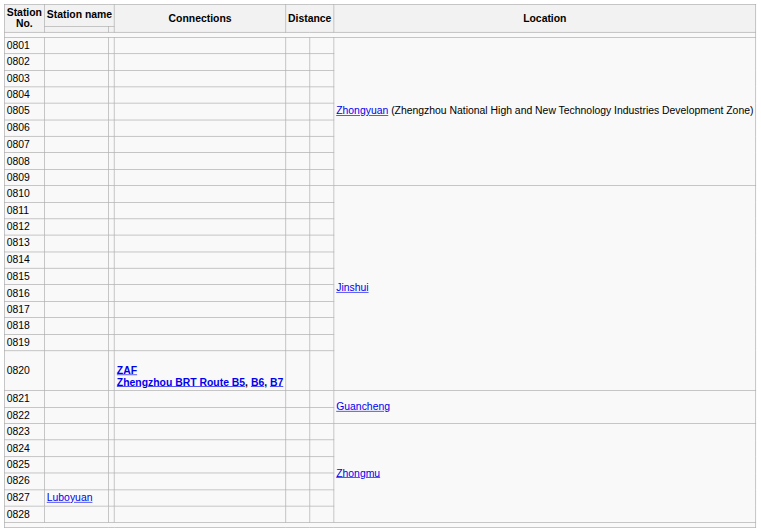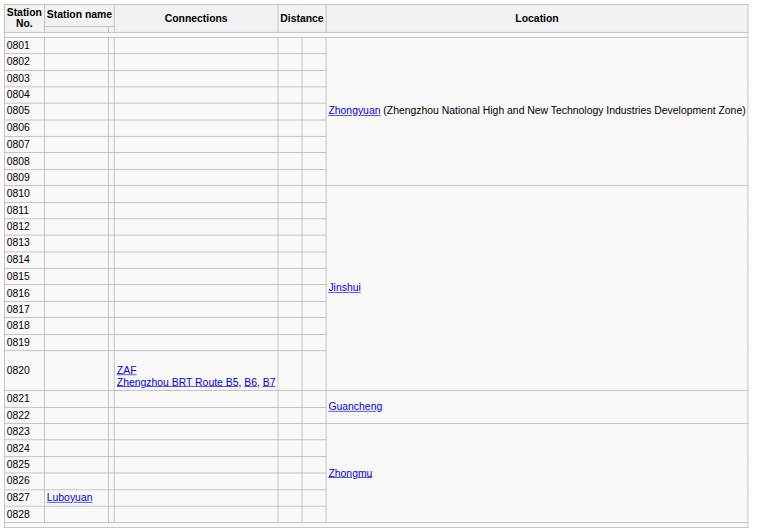(200, 376) bold -> (196, 376) normal
